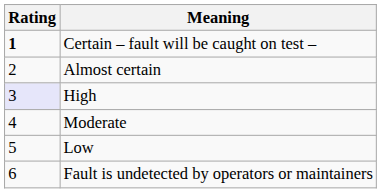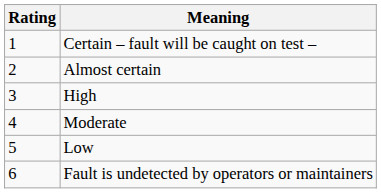(12, 43) bold -> (12, 43) normal
(12, 95) lavender background -> (12, 95) no background
